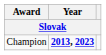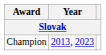(73, 42) bold -> (73, 42) normal
